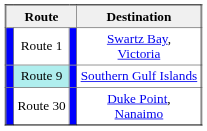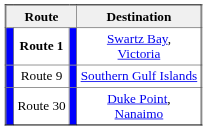(42, 46) normal -> (42, 46) bold
(42, 76) paleturquoise background -> (42, 76) no background
